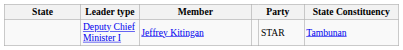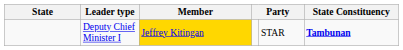(173, 32) no background -> (173, 32) gold background
(326, 32) normal -> (328, 32) bold
